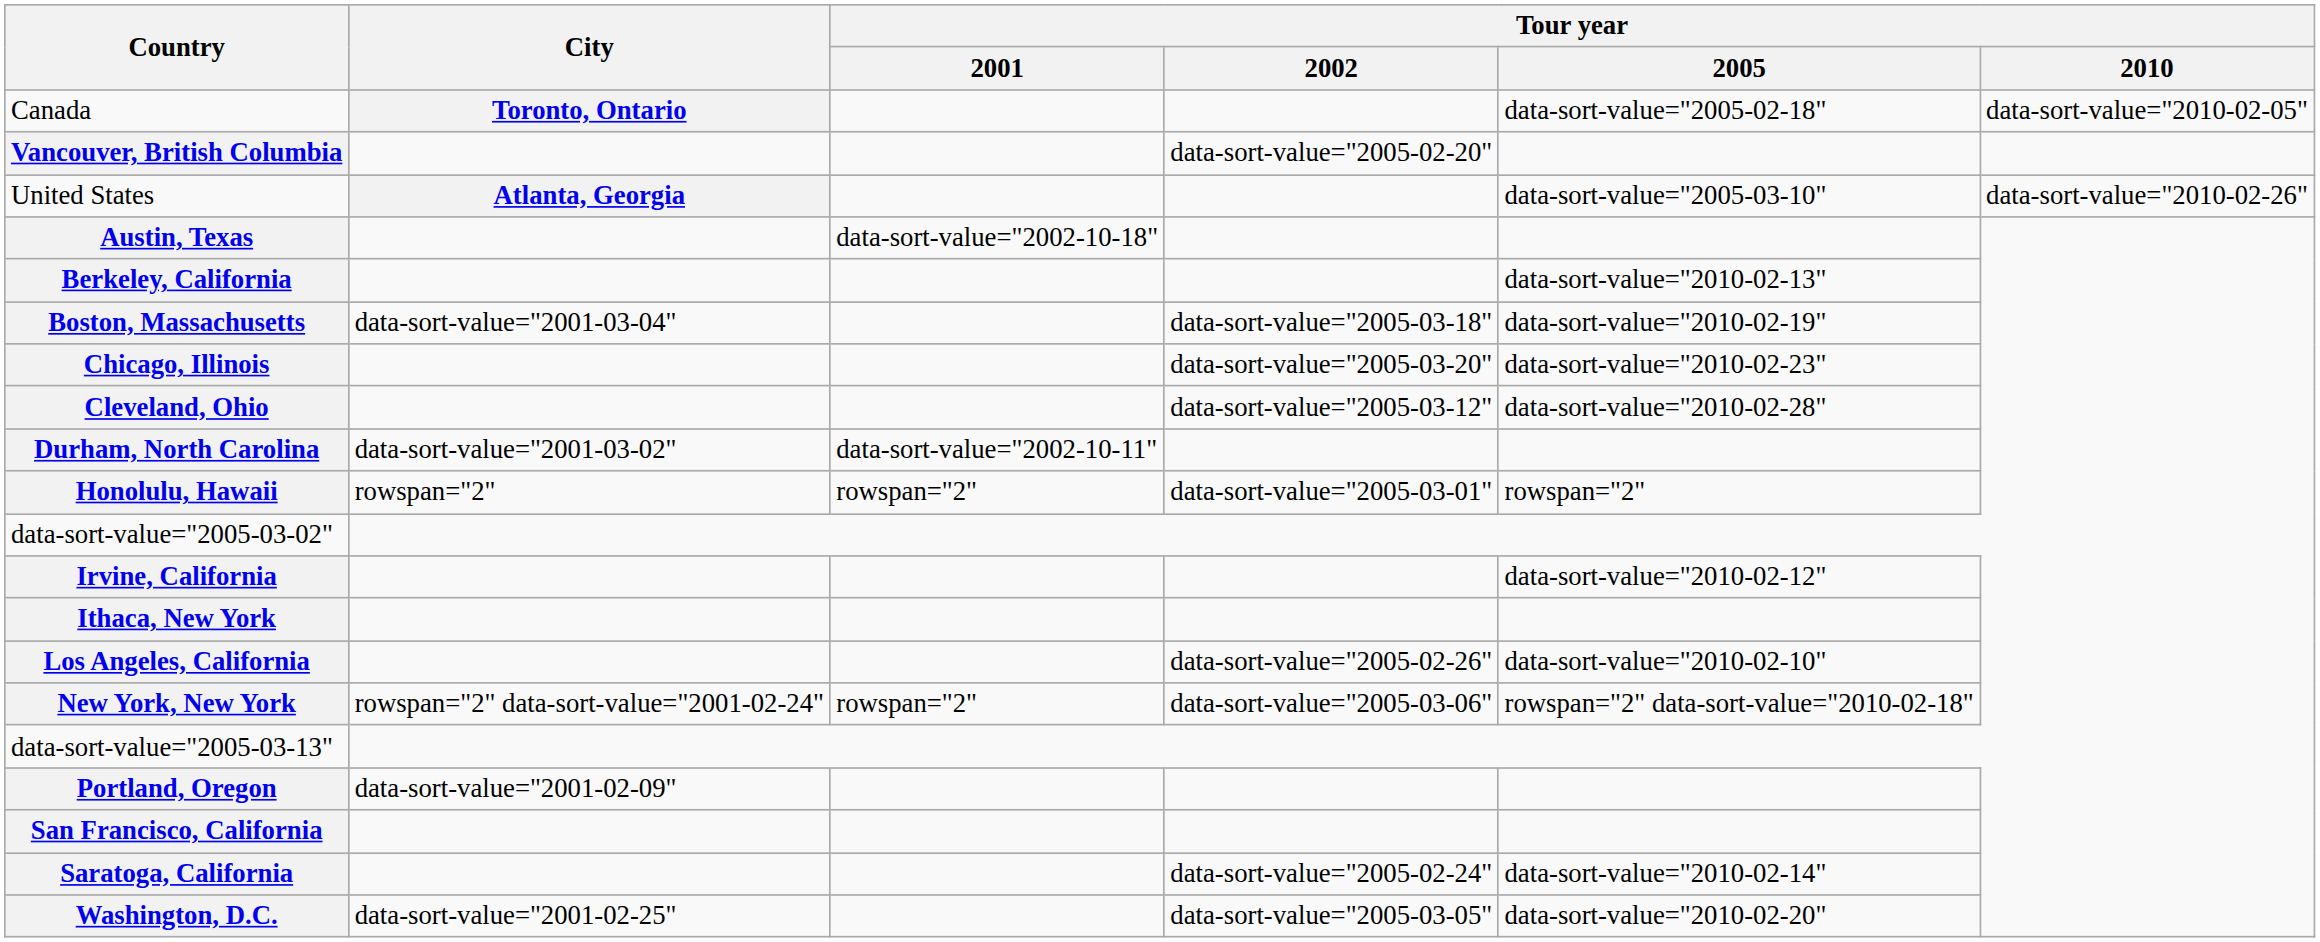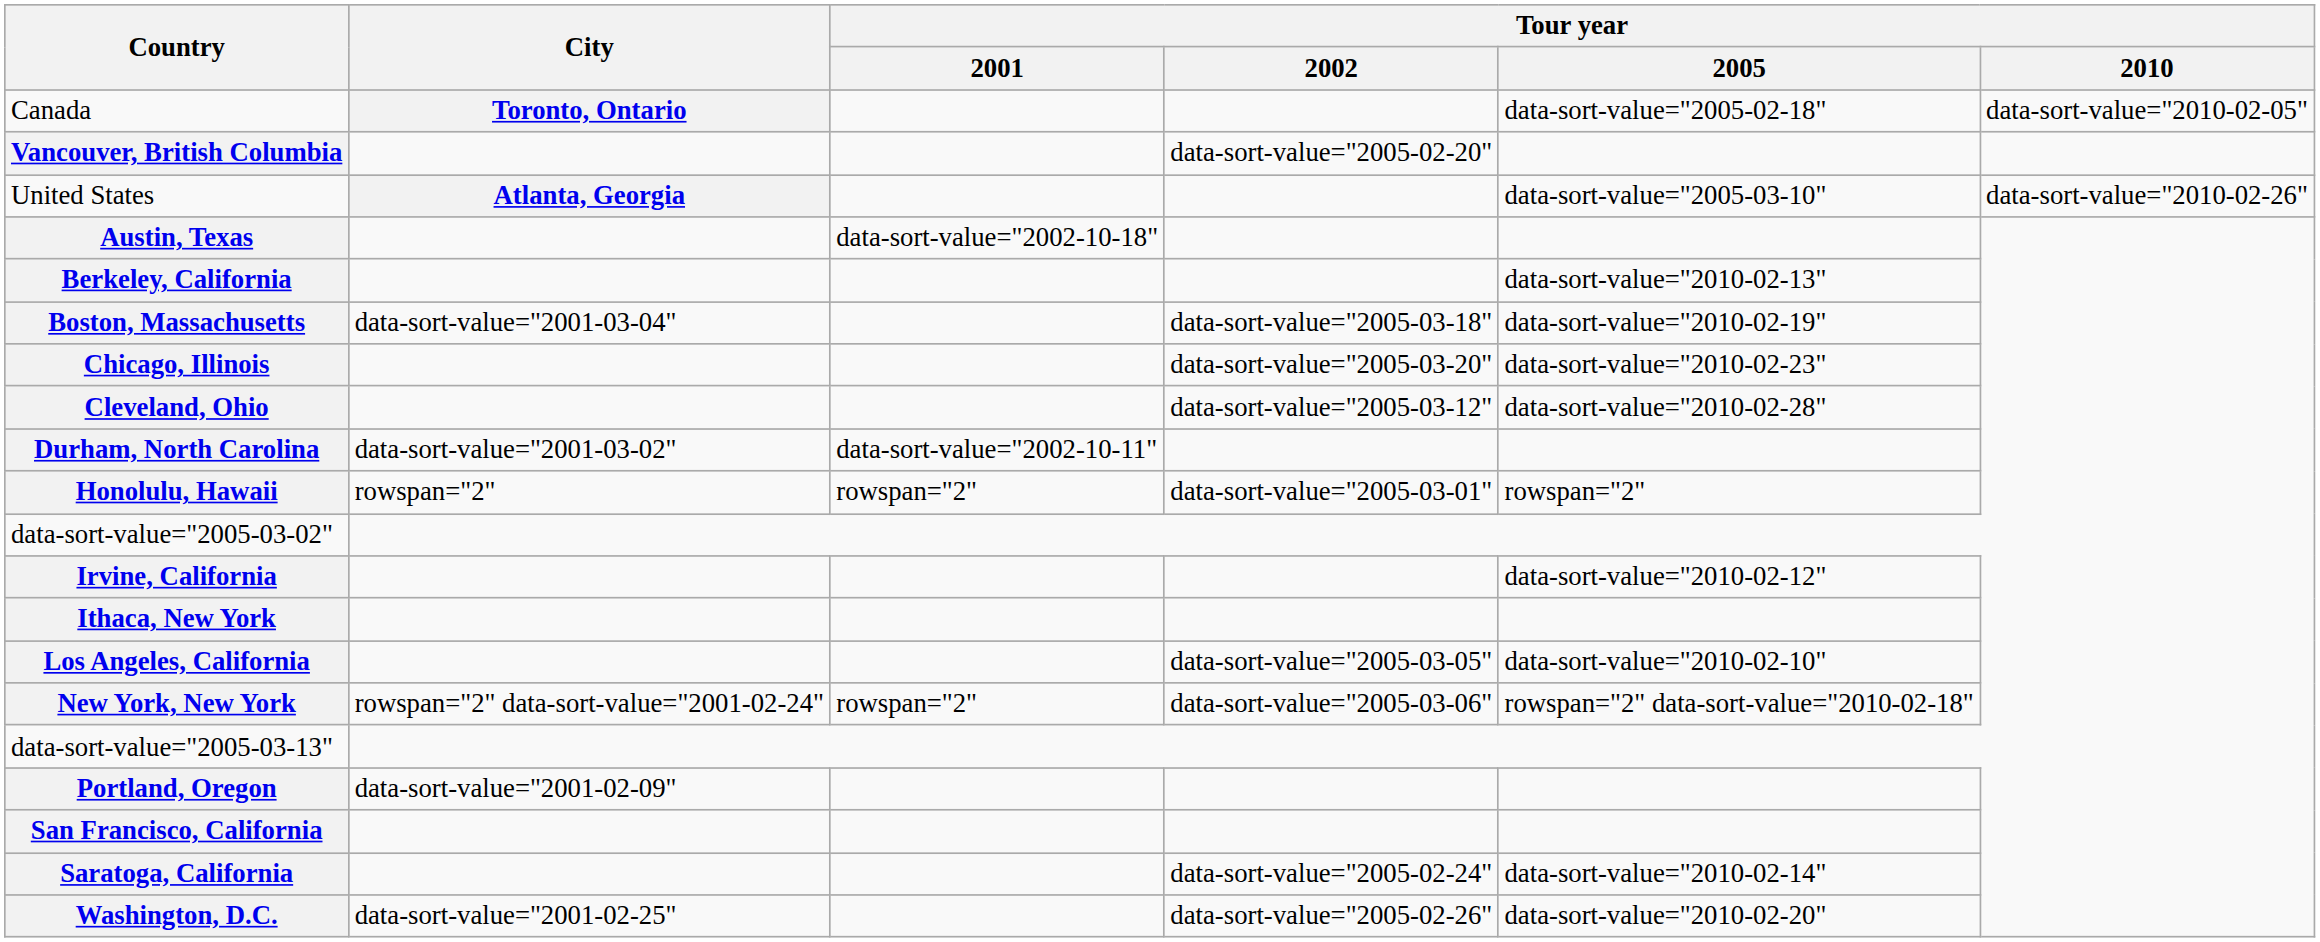(1331, 661) data-sort-value="2005-02-26" -> (1331, 661) data-sort-value="2005-03-05"
(1331, 915) data-sort-value="2005-03-05" -> (1331, 915) data-sort-value="2005-02-26"
